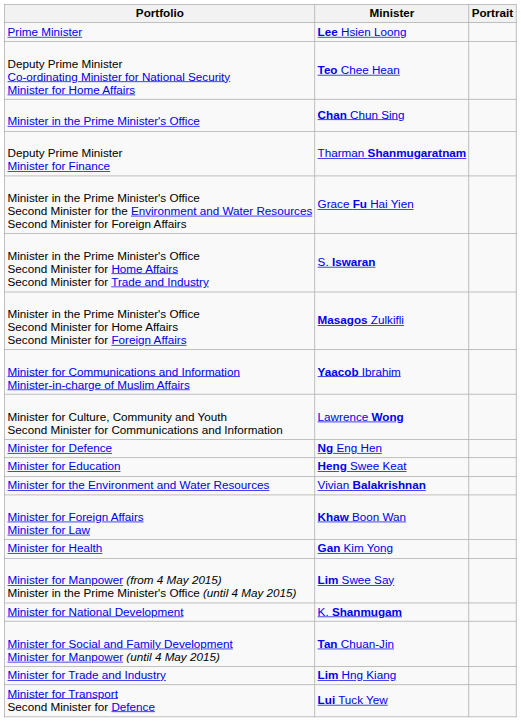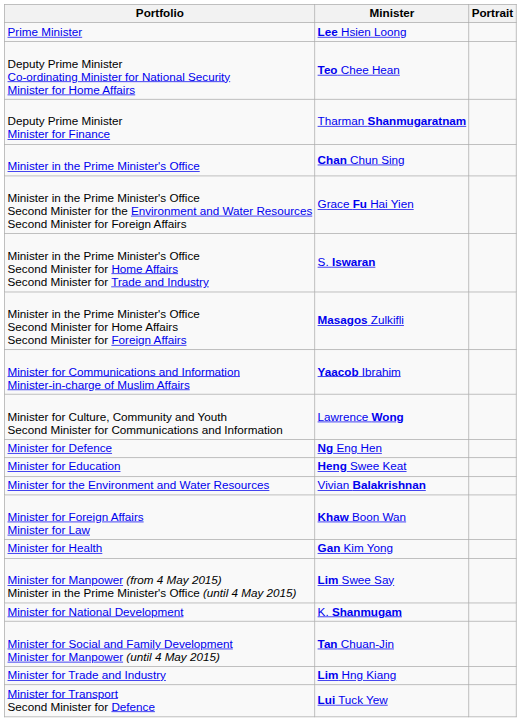rows swapped: (65, 160) <-> (104, 121)
